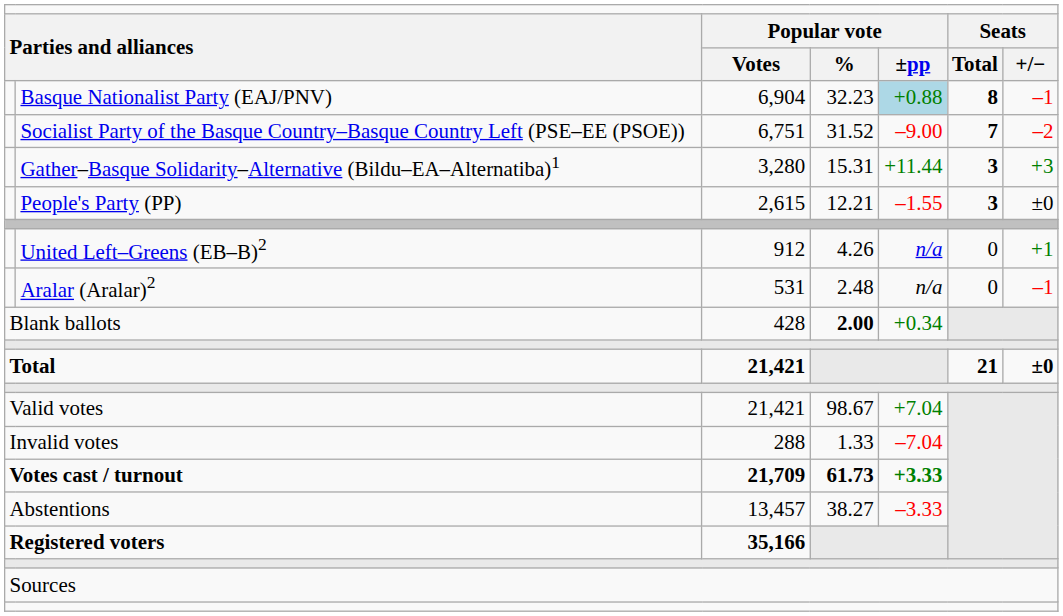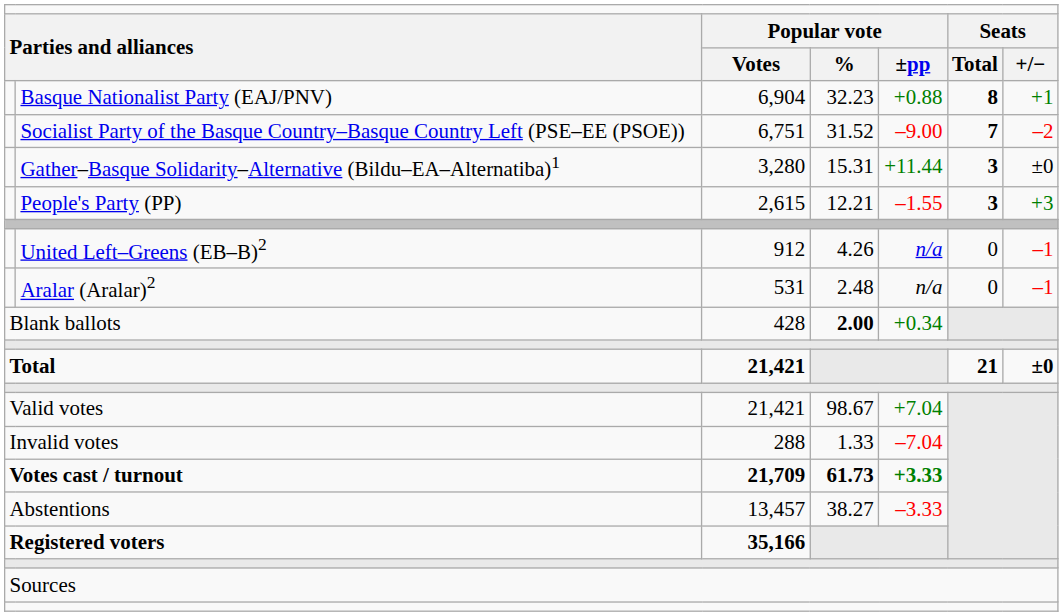(918, 97) lightblue background -> (918, 97) no background
(1043, 97) –1 -> (1042, 97) +1
(1042, 166) +3 -> (1042, 166) ±0
(1042, 202) ±0 -> (1042, 202) +3
(1042, 248) +1 -> (1043, 248) –1
